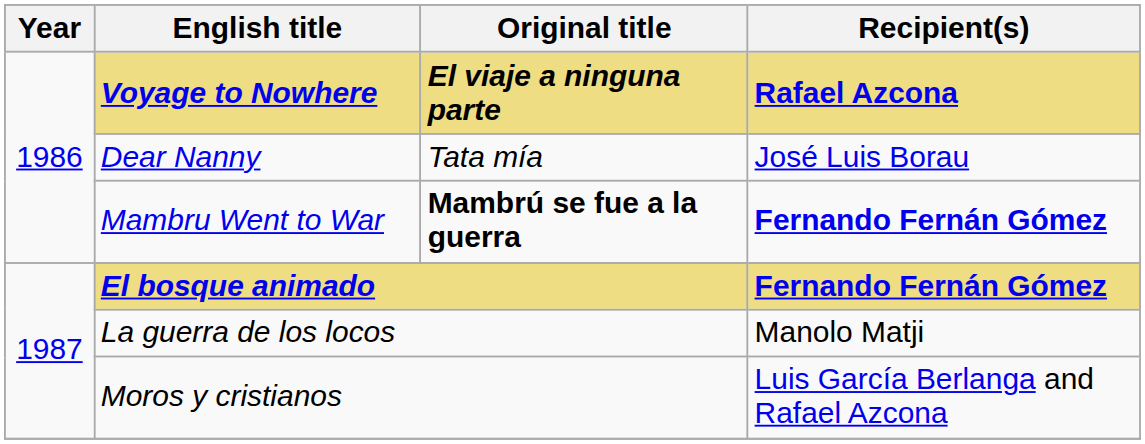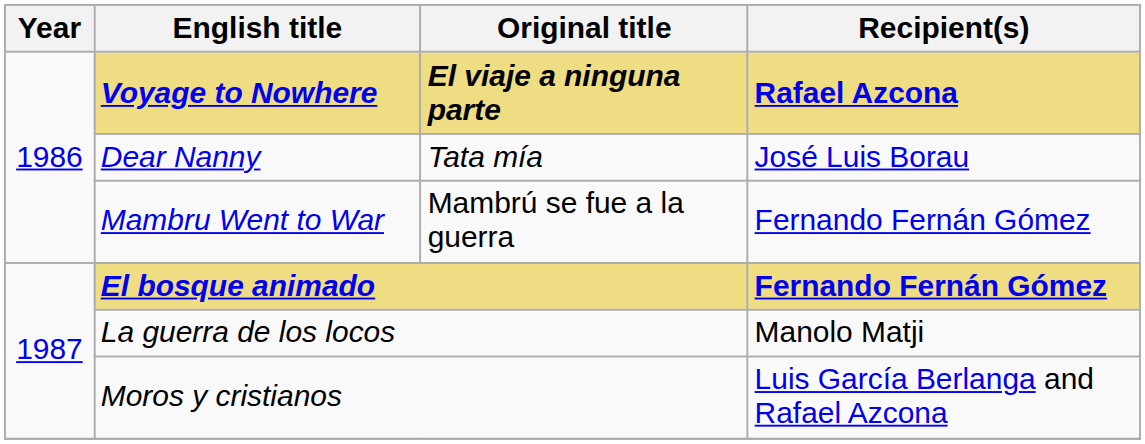(562, 221) bold -> (556, 221) normal
(931, 221) bold -> (923, 221) normal
